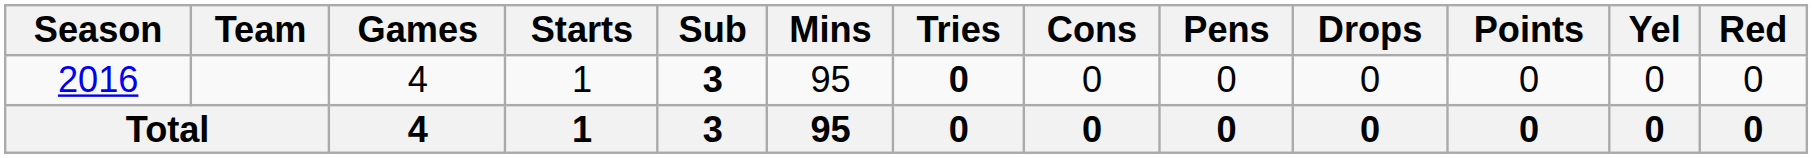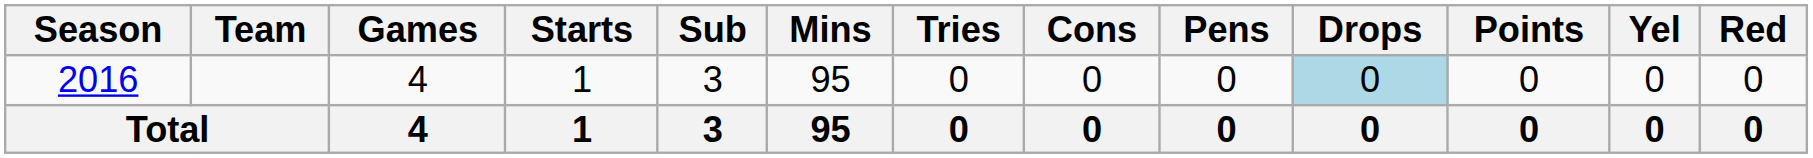(713, 79) bold -> (713, 79) normal
(959, 79) bold -> (959, 79) normal
(1370, 79) no background -> (1370, 79) lightblue background
